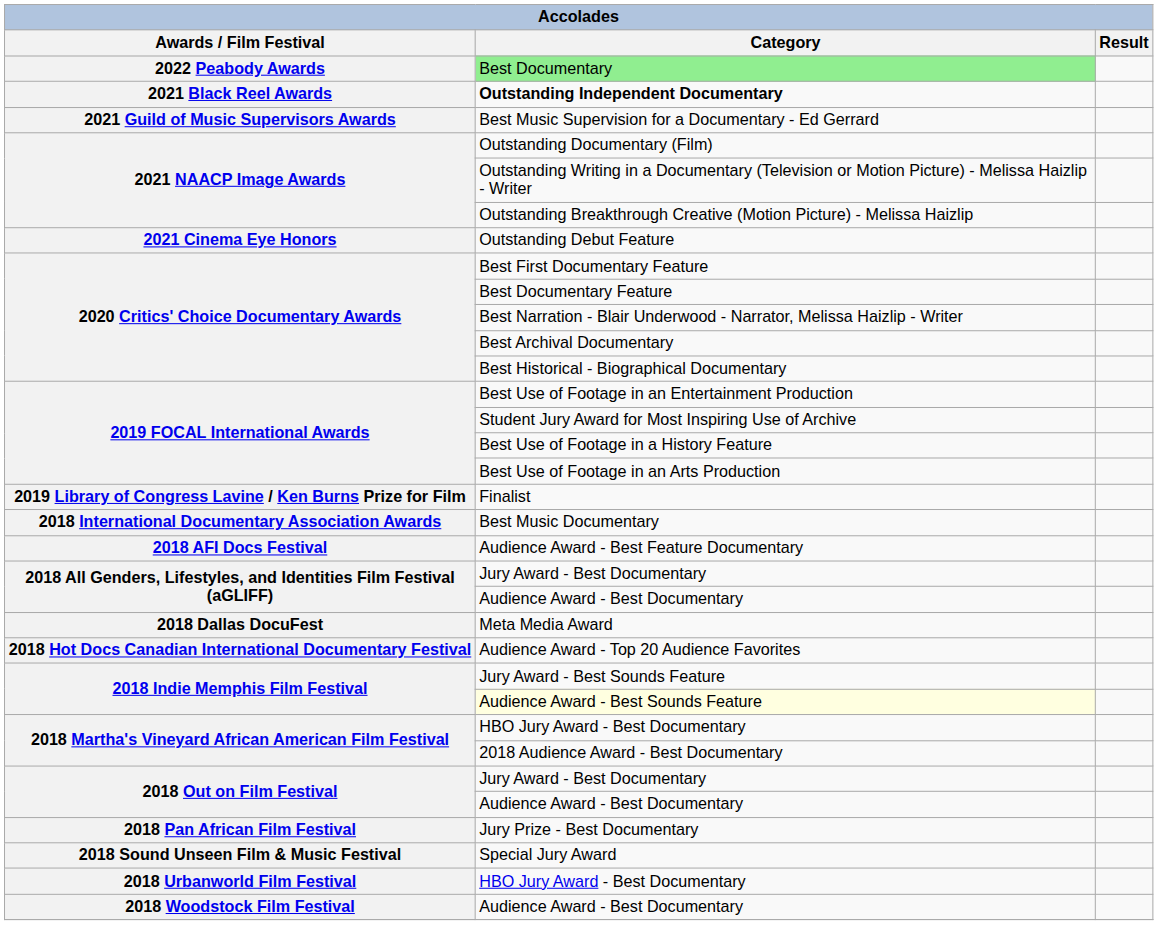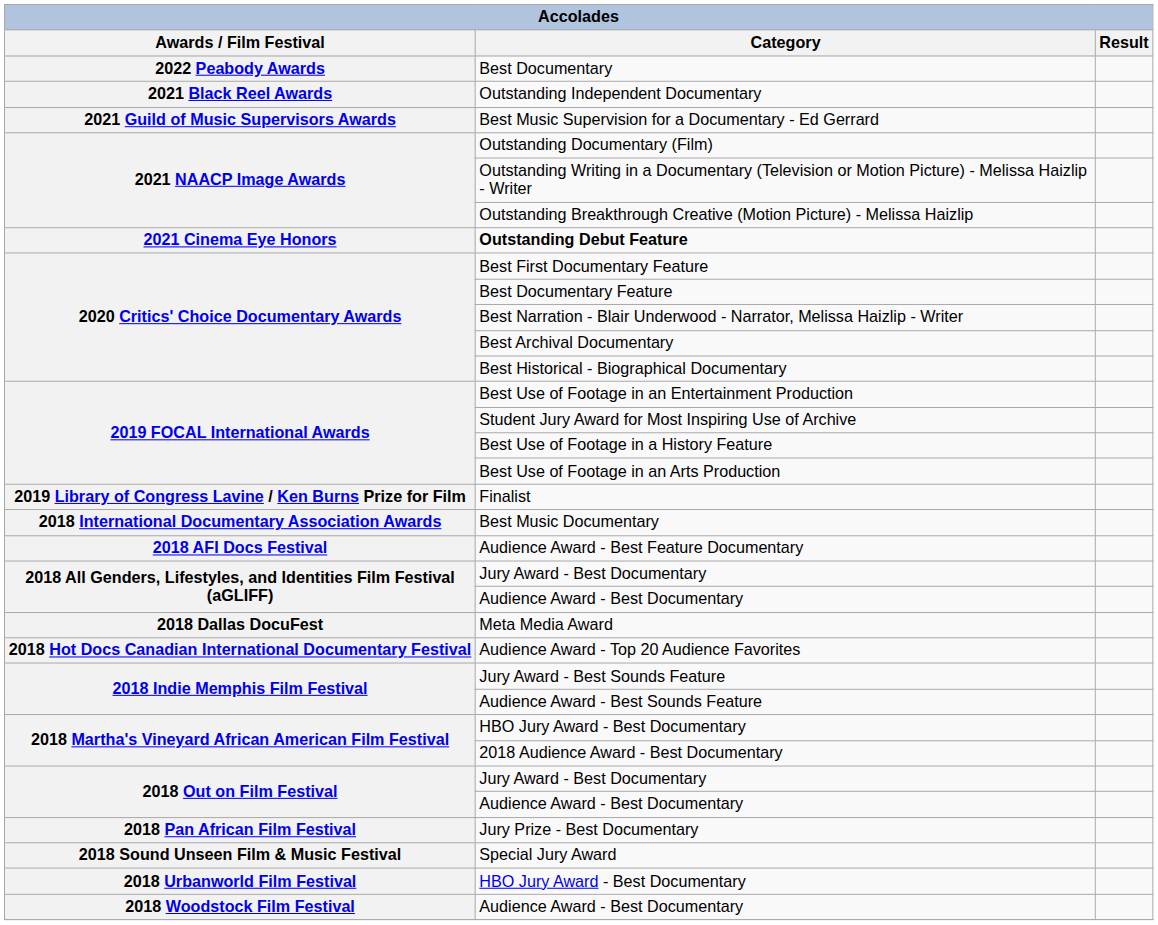(546, 68) lightgreen background -> (546, 68) no background
(631, 94) bold -> (620, 94) normal
(577, 240) normal -> (583, 240) bold
(621, 701) lightyellow background -> (621, 701) no background
